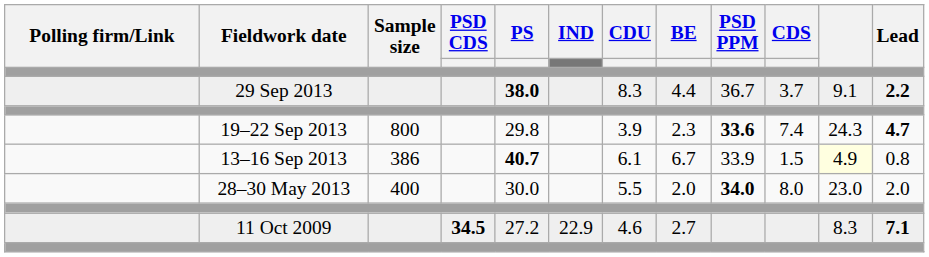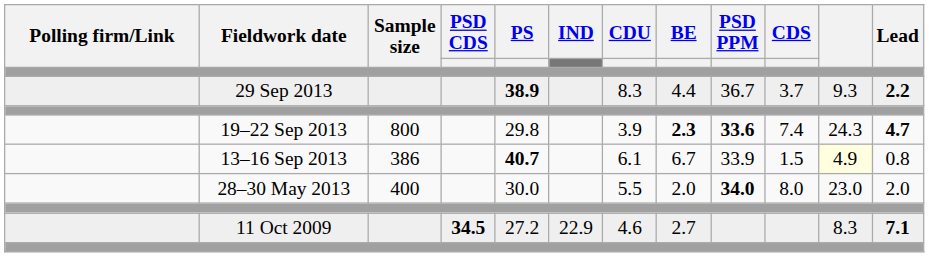(522, 91) 38.0 -> (522, 91) 38.9
(845, 91) 9.1 -> (845, 91) 9.3
(684, 129) normal -> (684, 129) bold
